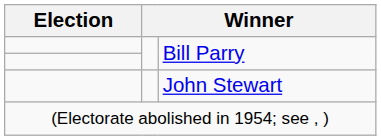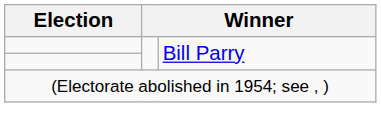- row: (73, 86)
